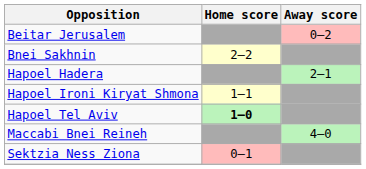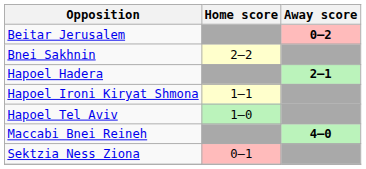(321, 34) normal -> (321, 34) bold
(321, 74) normal -> (321, 74) bold
(241, 114) bold -> (241, 114) normal
(321, 134) normal -> (321, 134) bold
